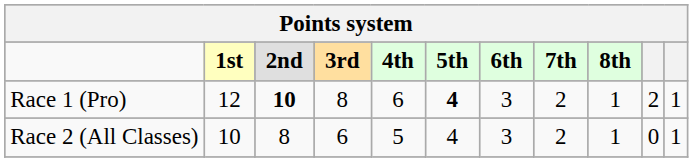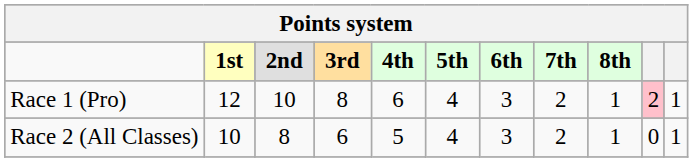(284, 98) bold -> (284, 98) normal
(452, 98) bold -> (452, 98) normal
(654, 98) no background -> (654, 98) pink background
